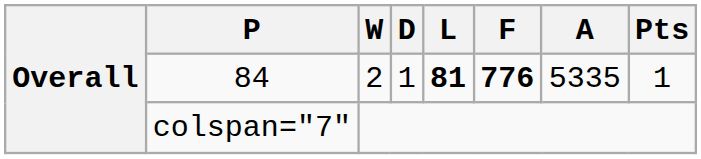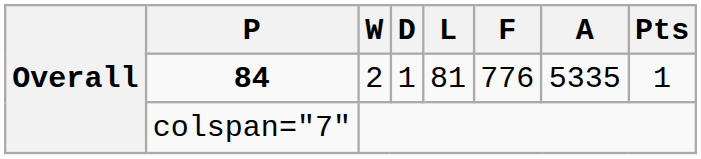(252, 79) normal -> (252, 79) bold
(448, 79) bold -> (448, 79) normal
(507, 79) bold -> (507, 79) normal
